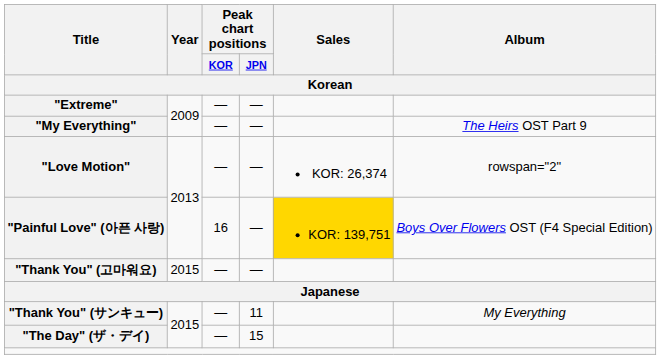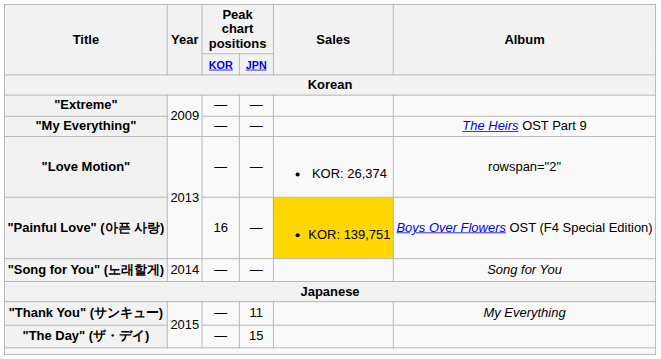+ row: (86, 269)
- row: (86, 269)
